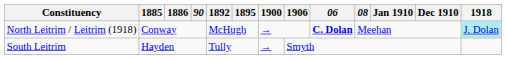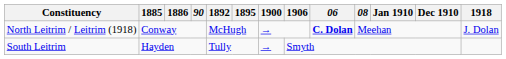(481, 29) paleturquoise background -> (481, 29) no background
